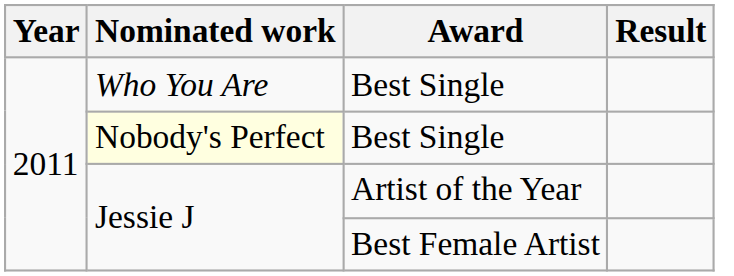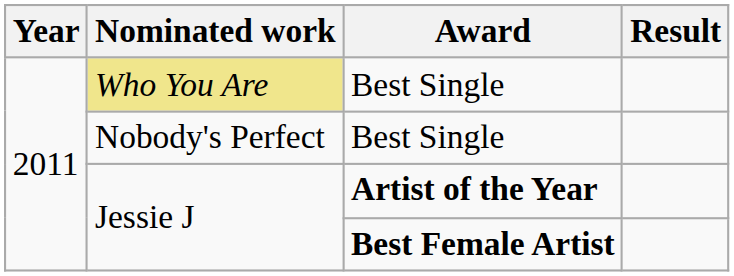(182, 84) no background -> (182, 84) khaki background
(210, 137) lightyellow background -> (210, 137) no background
(466, 190) normal -> (474, 190) bold
(475, 243) normal -> (483, 243) bold
